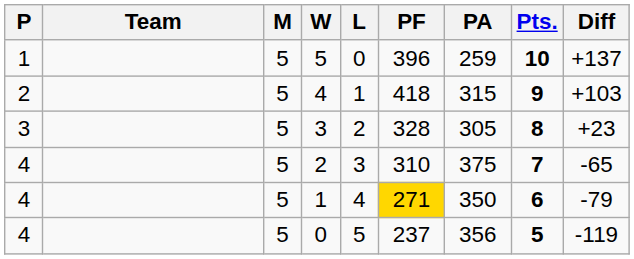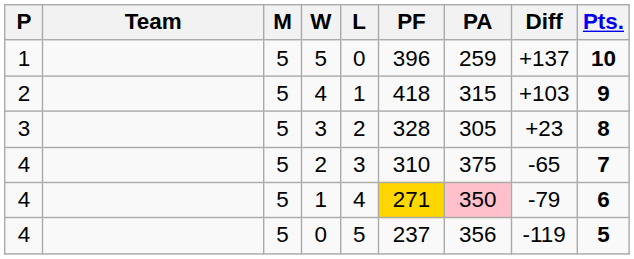columns swapped: (596, 22) <-> (537, 22)
(478, 199) no background -> (478, 199) pink background
